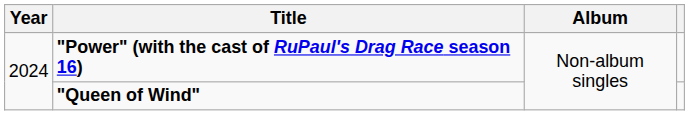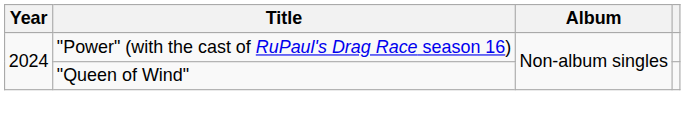(284, 57) bold -> (284, 47) normal
(128, 95) bold -> (123, 75) normal
